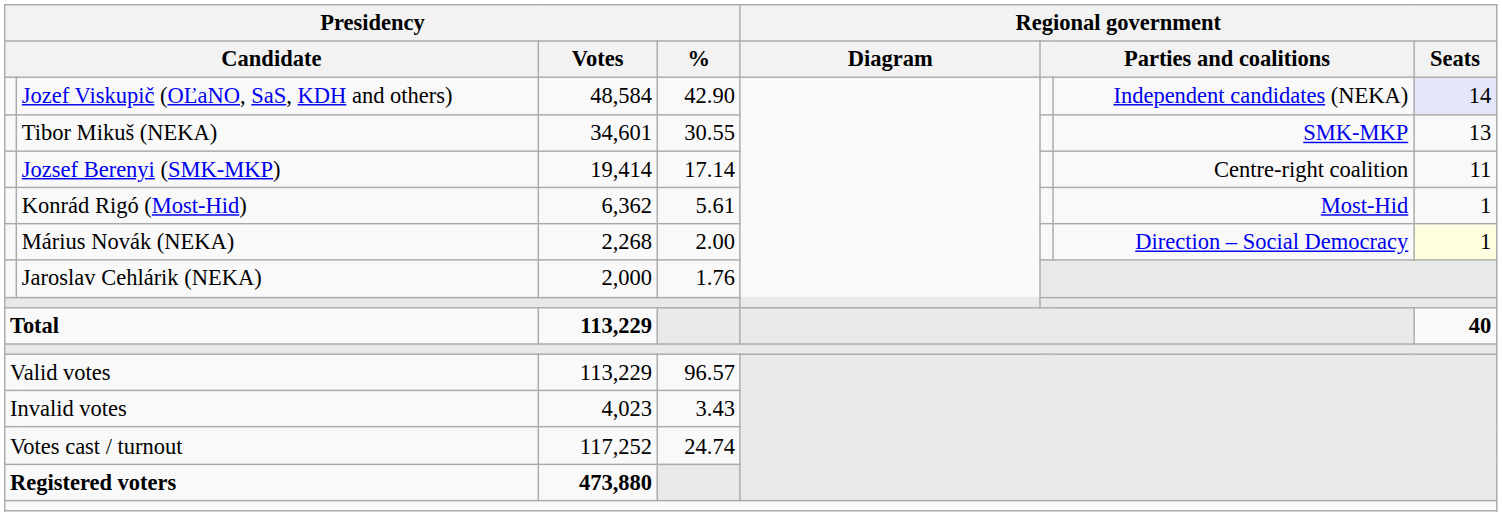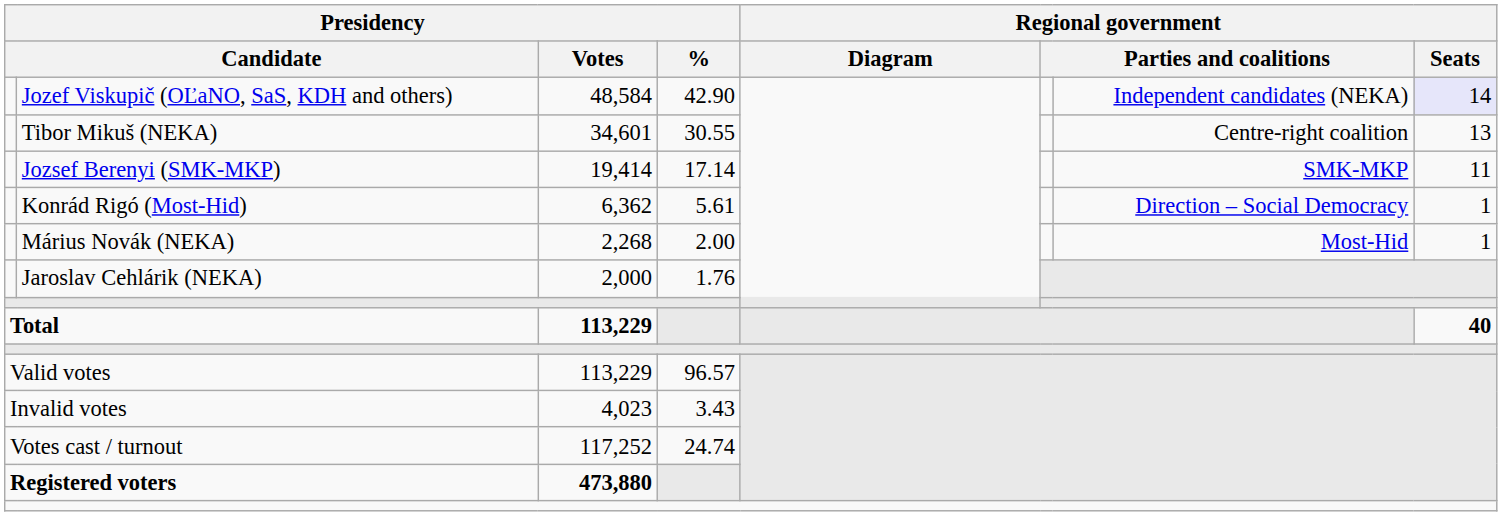(1356, 131) SMK-MKP -> (1311, 131) Centre-right coalition
(1311, 168) Centre-right coalition -> (1356, 168) SMK-MKP
(1365, 204) Most-Hid -> (1272, 204) Direction – Social Democracy
(1272, 241) Direction – Social Democracy -> (1365, 241) Most-Hid
(1486, 241) lightyellow background -> (1486, 241) no background
